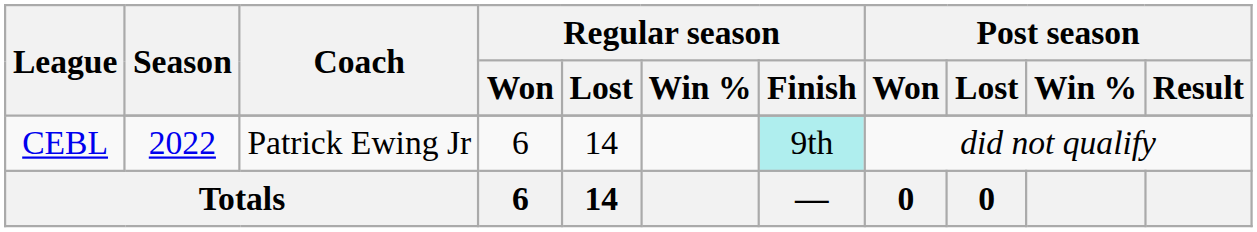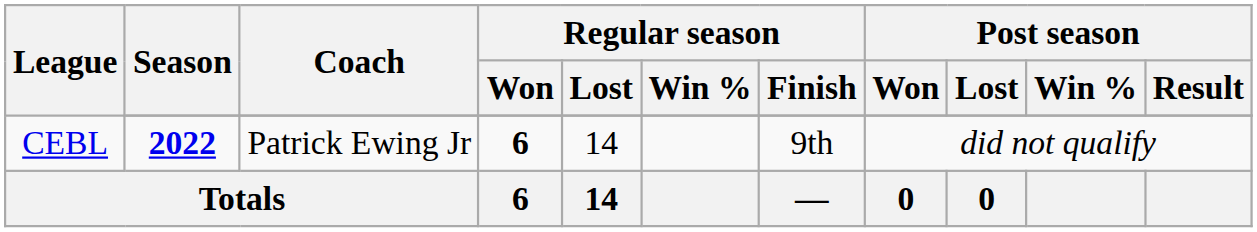(182, 143) normal -> (182, 143) bold
(520, 143) normal -> (520, 143) bold
(812, 143) paleturquoise background -> (812, 143) no background
